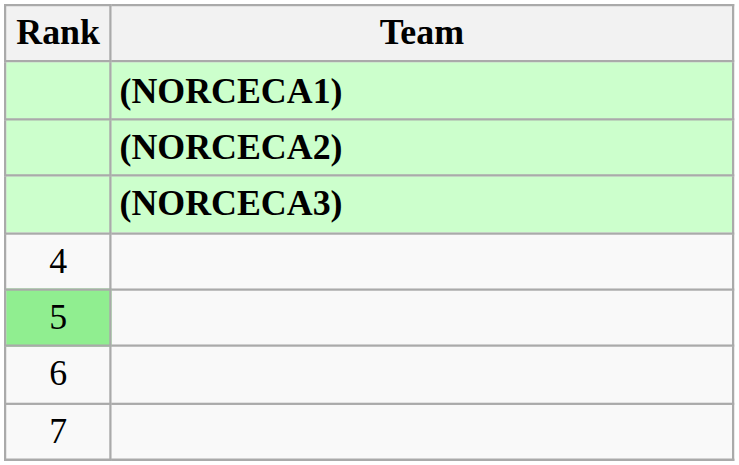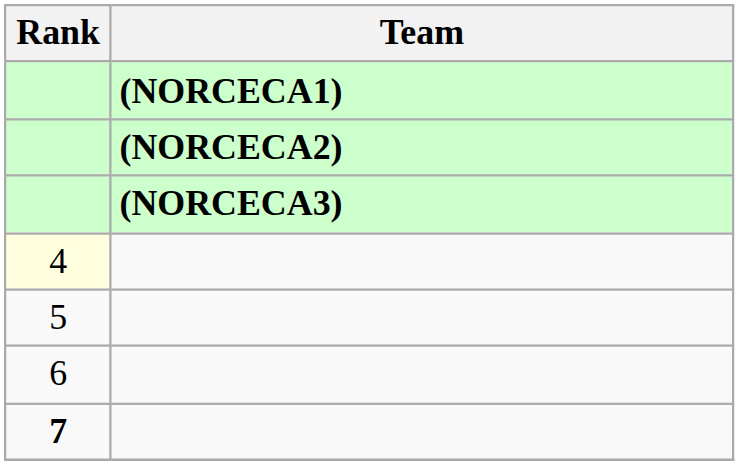(58, 260) no background -> (58, 260) lightyellow background
(58, 317) lightgreen background -> (58, 317) no background
(58, 430) normal -> (58, 430) bold
